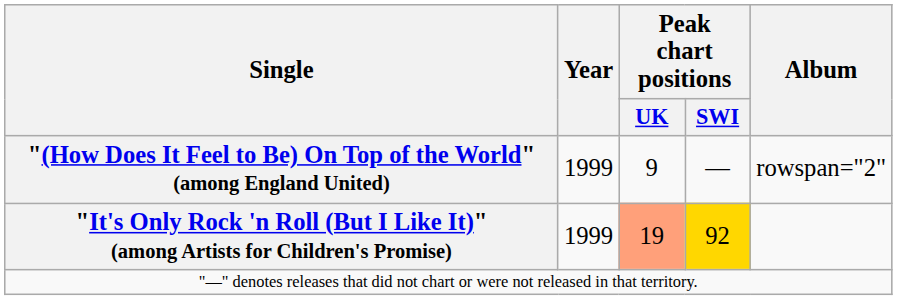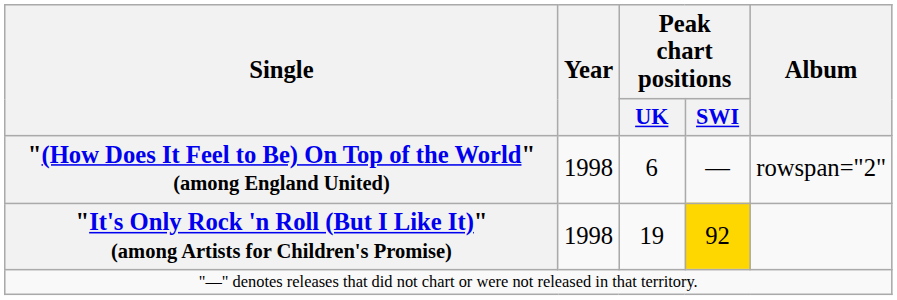(589, 168) 1999 -> (589, 168) 1998
(652, 168) 9 -> (652, 168) 6
(589, 235) 1999 -> (589, 235) 1998
(652, 235) lightsalmon background -> (652, 235) no background
